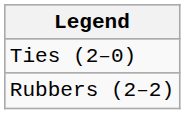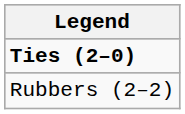(73, 56) normal -> (73, 56) bold
